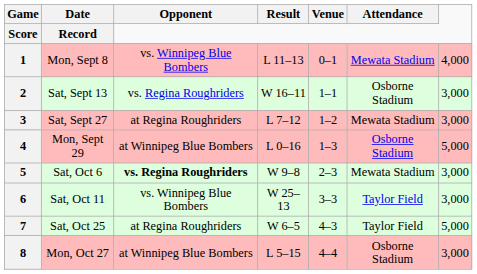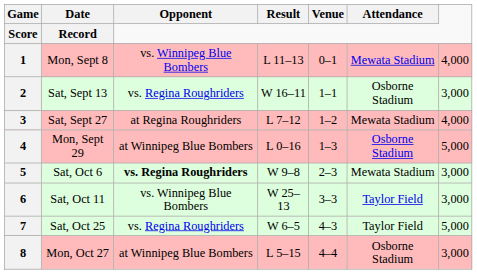(455, 120) 3,000 -> (455, 120) 4,000
(186, 226) at Regina Roughriders -> (186, 226) vs. Regina Roughriders
